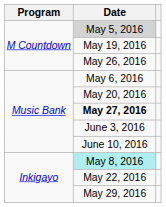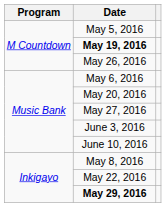(115, 29) lightgrey background -> (115, 29) no background
(115, 45) normal -> (115, 45) bold
(115, 111) bold -> (115, 111) normal
(115, 161) paleturquoise background -> (115, 161) no background
(115, 194) normal -> (115, 194) bold
